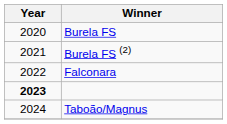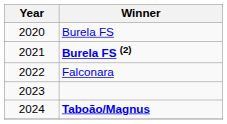(98, 52) normal -> (97, 52) bold
(33, 91) bold -> (32, 91) normal
(106, 109) normal -> (106, 109) bold
